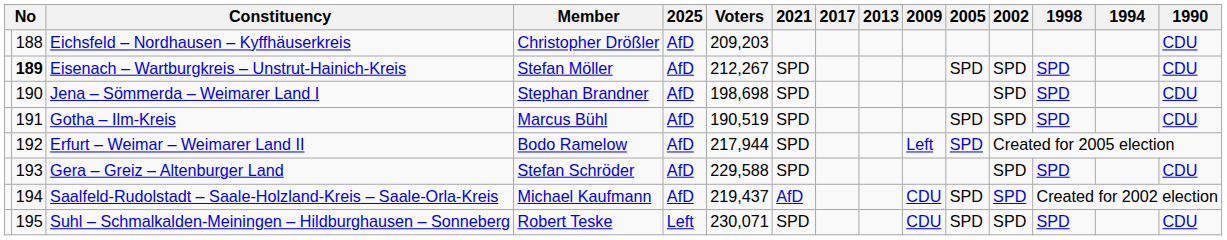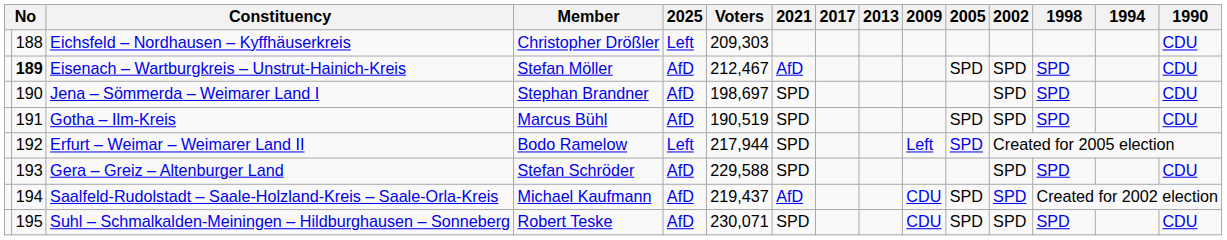(680, 42) AfD -> (680, 42) Left
(739, 42) 209,203 -> (739, 42) 209,303
(739, 68) 212,267 -> (739, 68) 212,467
(793, 68) SPD -> (790, 68) AfD
(739, 94) 198,698 -> (739, 94) 198,697
(680, 145) AfD -> (680, 145) Left
(680, 222) Left -> (680, 222) AfD
